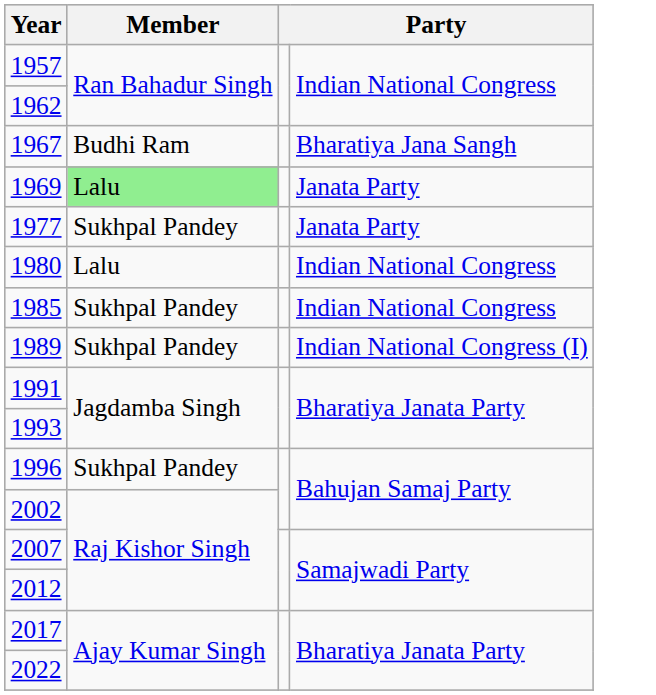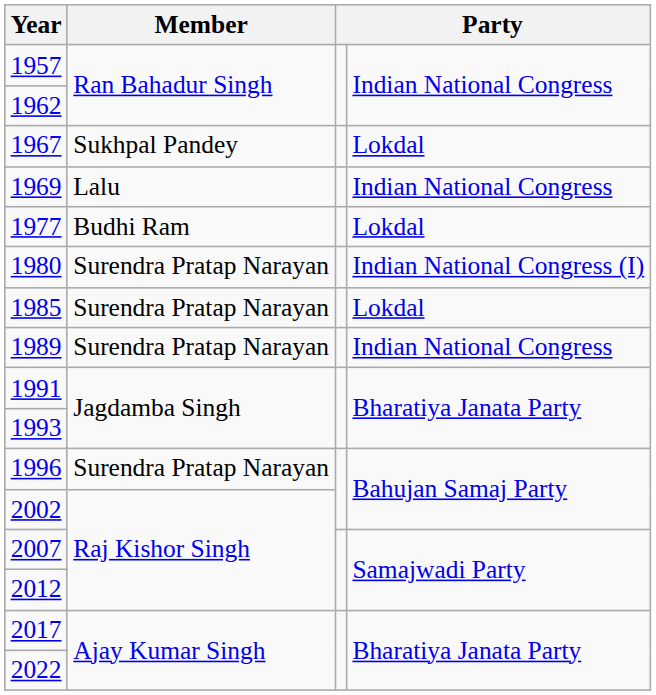(132, 145) Budhi Ram -> (156, 145) Sukhpal Pandey
(406, 145) Bharatiya Jana Sangh -> (388, 145) Lokdal
(97, 186) lightgreen background -> (97, 186) no background
(358, 186) Janata Party -> (482, 186) Indian National Congress
(156, 226) Sukhpal Pandey -> (132, 226) Budhi Ram
(358, 226) Janata Party -> (388, 226) Lokdal
(97, 266) Lalu -> (201, 266) Surendra Pratap Narayan
(426, 266) Indian National Congress -> (498, 266) Indian National Congress (I)
(156, 307) Sukhpal Pandey -> (201, 307) Surendra Pratap Narayan
(426, 307) Indian National Congress -> (388, 307) Lokdal
(156, 347) Sukhpal Pandey -> (201, 347) Surendra Pratap Narayan
(442, 347) Indian National Congress (I) -> (482, 347) Indian National Congress
(156, 468) Sukhpal Pandey -> (201, 468) Surendra Pratap Narayan
